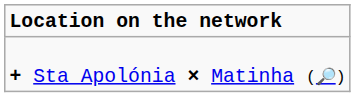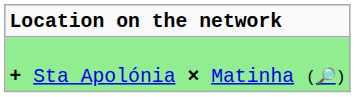(178, 76) no background -> (178, 76) lightgreen background
